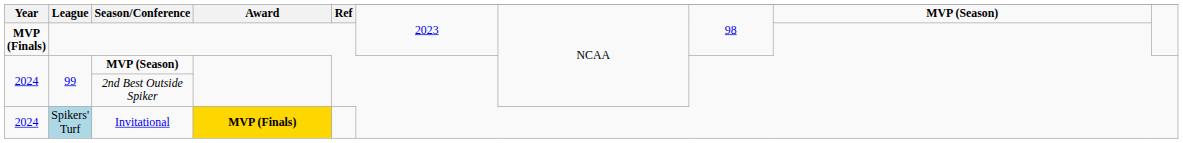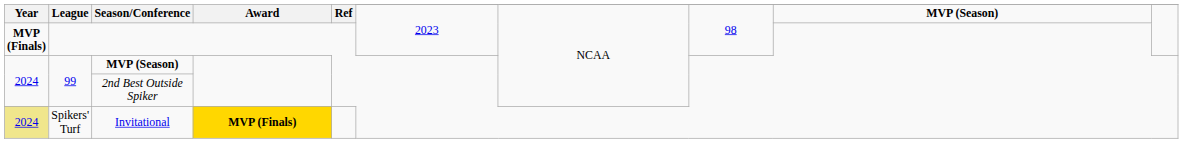(27, 122) no background -> (27, 122) khaki background
(70, 122) lightblue background -> (70, 122) no background
